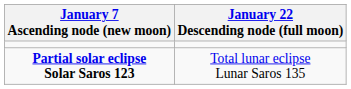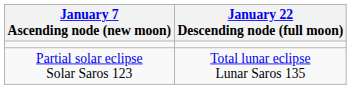(89, 66) bold -> (89, 66) normal
